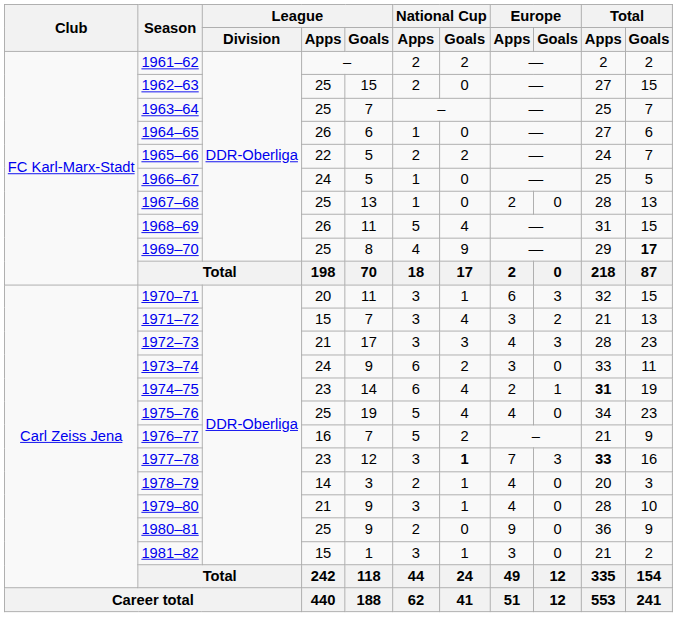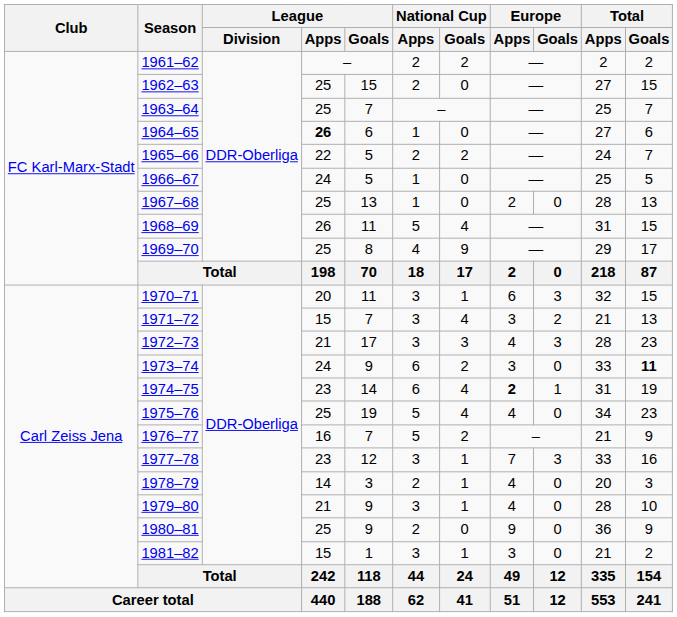(323, 132) normal -> (323, 132) bold
(649, 249) bold -> (649, 249) normal
(649, 366) normal -> (649, 366) bold
(512, 389) normal -> (512, 389) bold
(603, 389) bold -> (603, 389) normal
(465, 459) bold -> (465, 459) normal
(603, 459) bold -> (603, 459) normal
